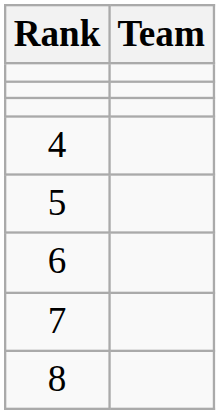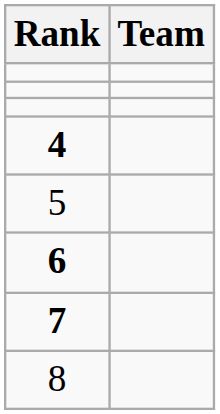(57, 144) normal -> (57, 144) bold
(57, 261) normal -> (57, 261) bold
(57, 320) normal -> (57, 320) bold
